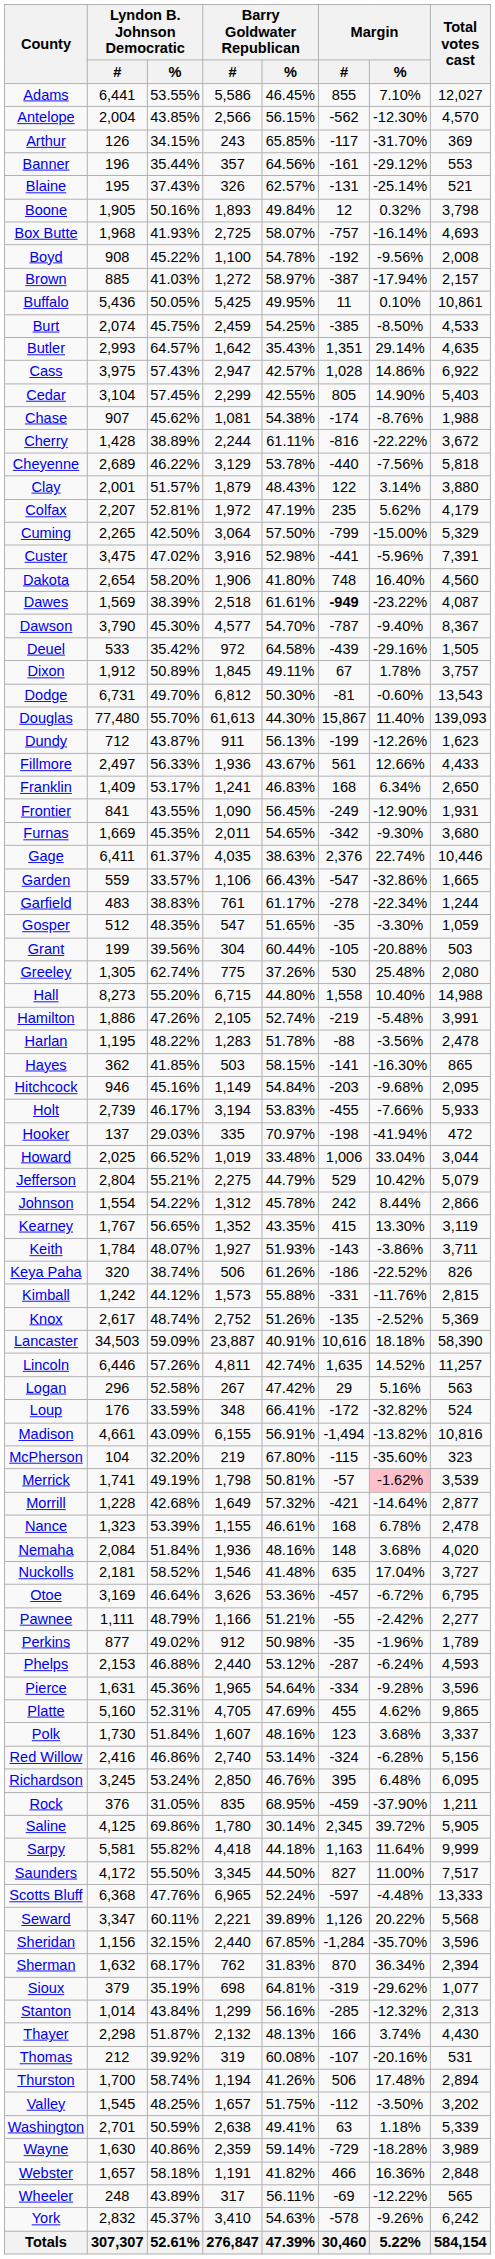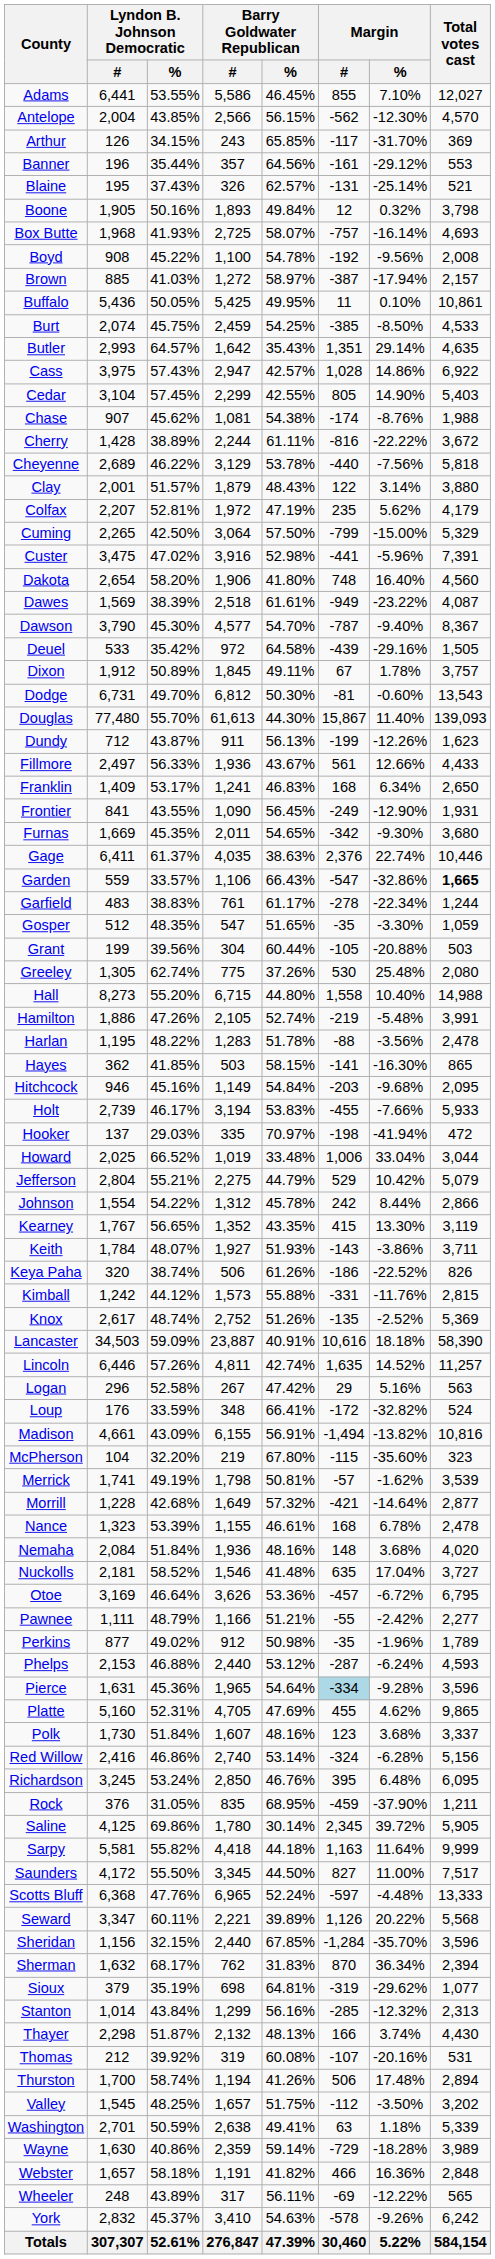(344, 602) bold -> (344, 602) normal
(460, 880) normal -> (460, 880) bold
(400, 1480) pink background -> (400, 1480) no background
(344, 1688) no background -> (344, 1688) lightblue background
